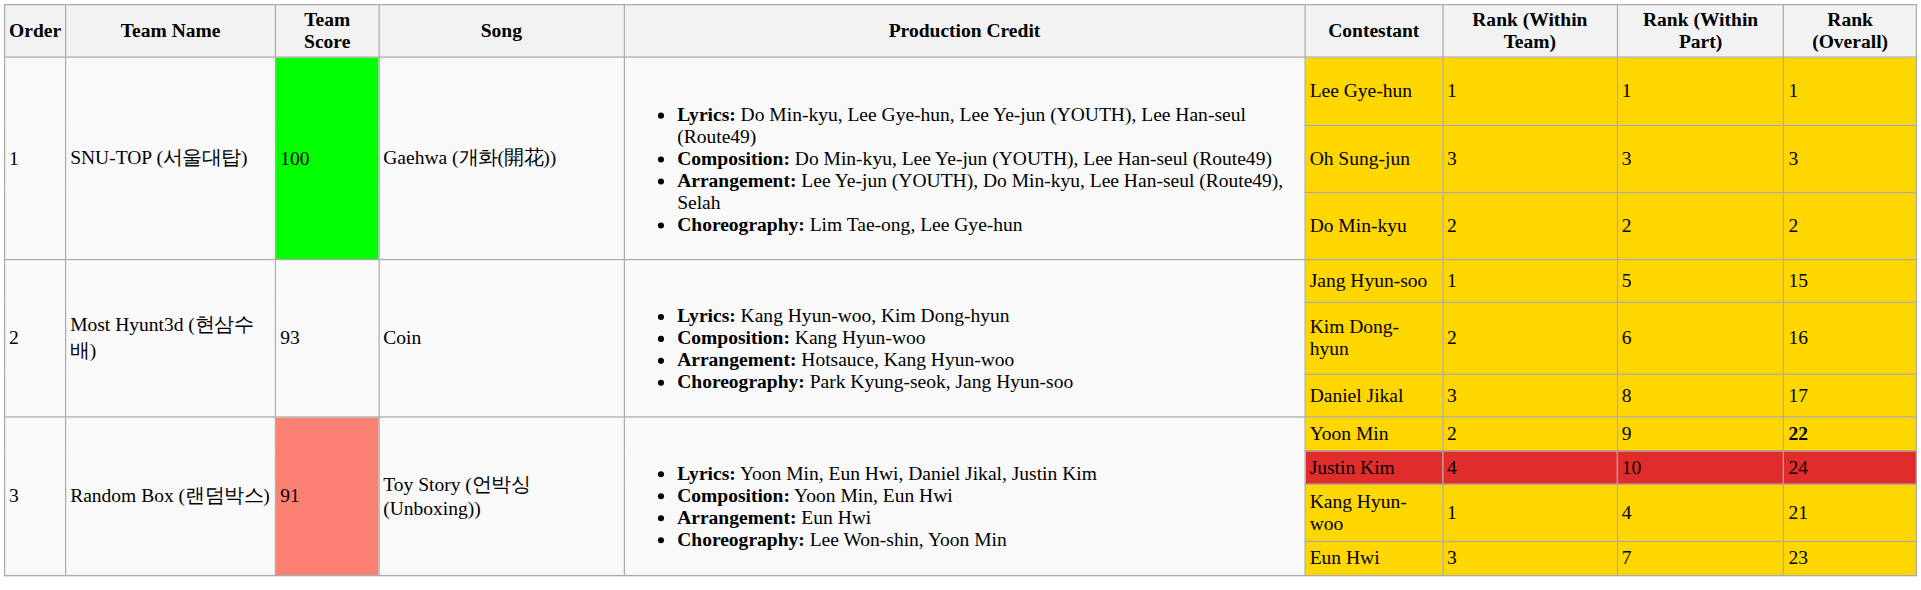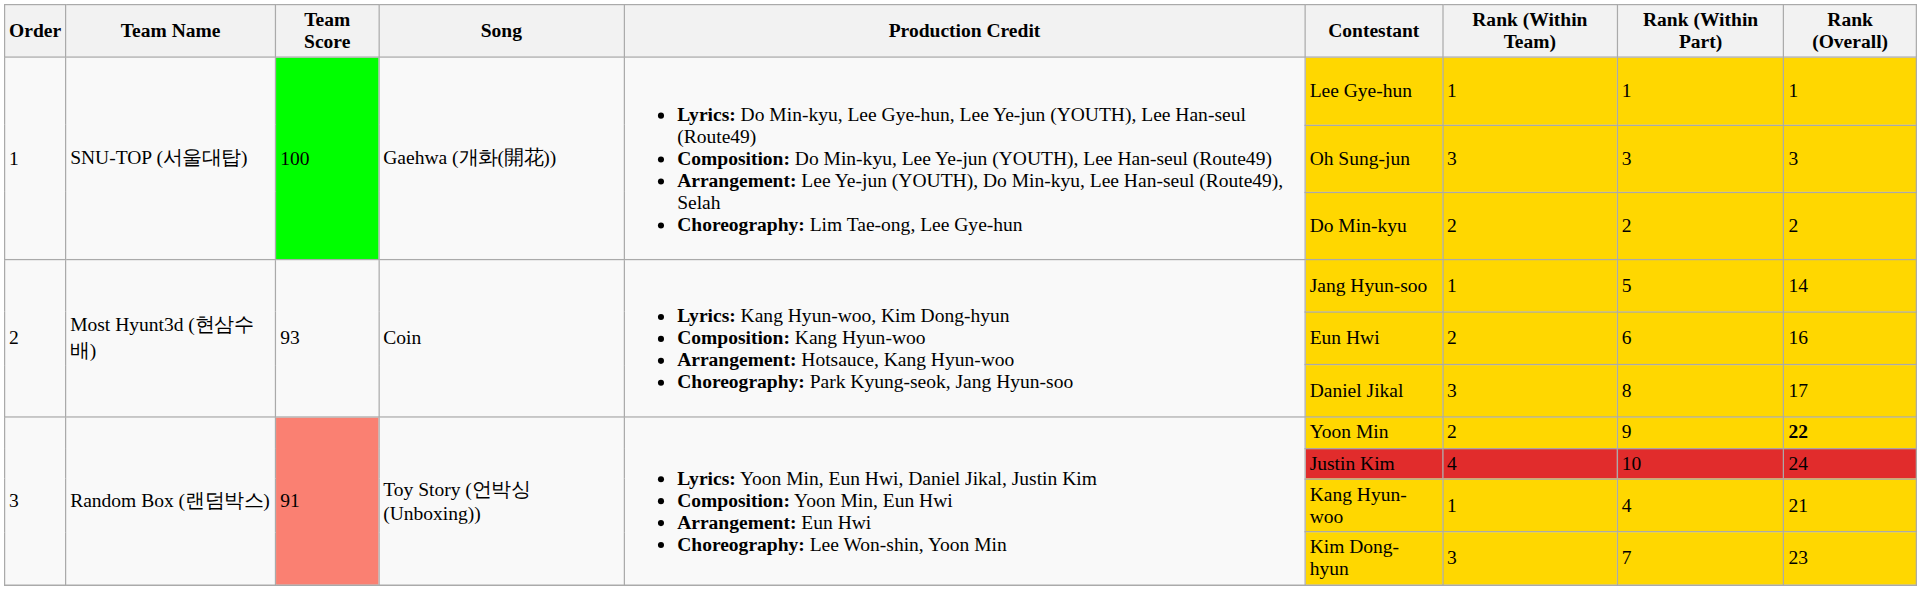(1798, 280) 15 -> (1798, 285) 14
(1354, 338) Kim Dong-hyun -> (1345, 338) Eun Hwi
(1345, 558) Eun Hwi -> (1354, 558) Kim Dong-hyun
